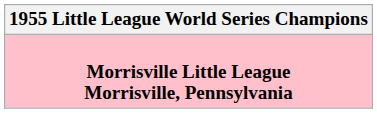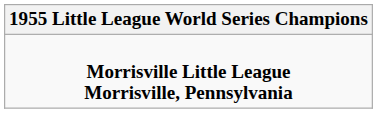(188, 81) pink background -> (188, 81) no background
